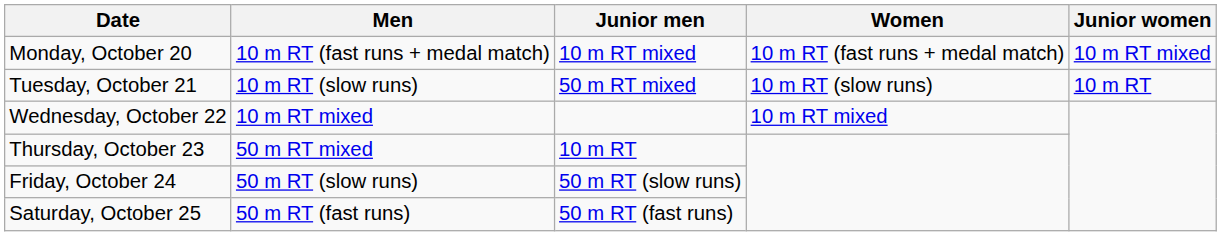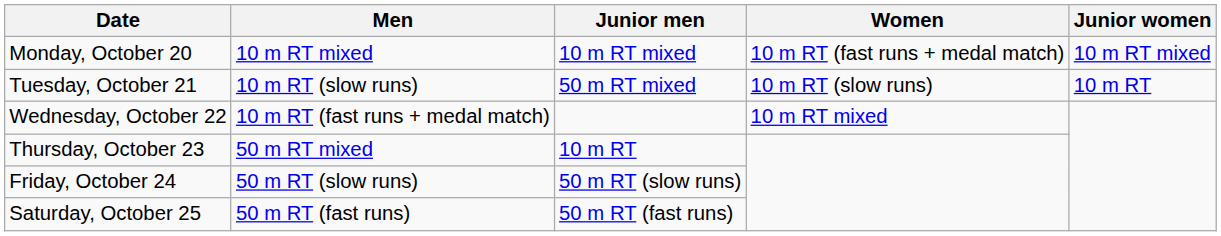(393, 52) 10 m RT (fast runs + medal match) -> (304, 52) 10 m RT mixed
(304, 117) 10 m RT mixed -> (393, 117) 10 m RT (fast runs + medal match)
